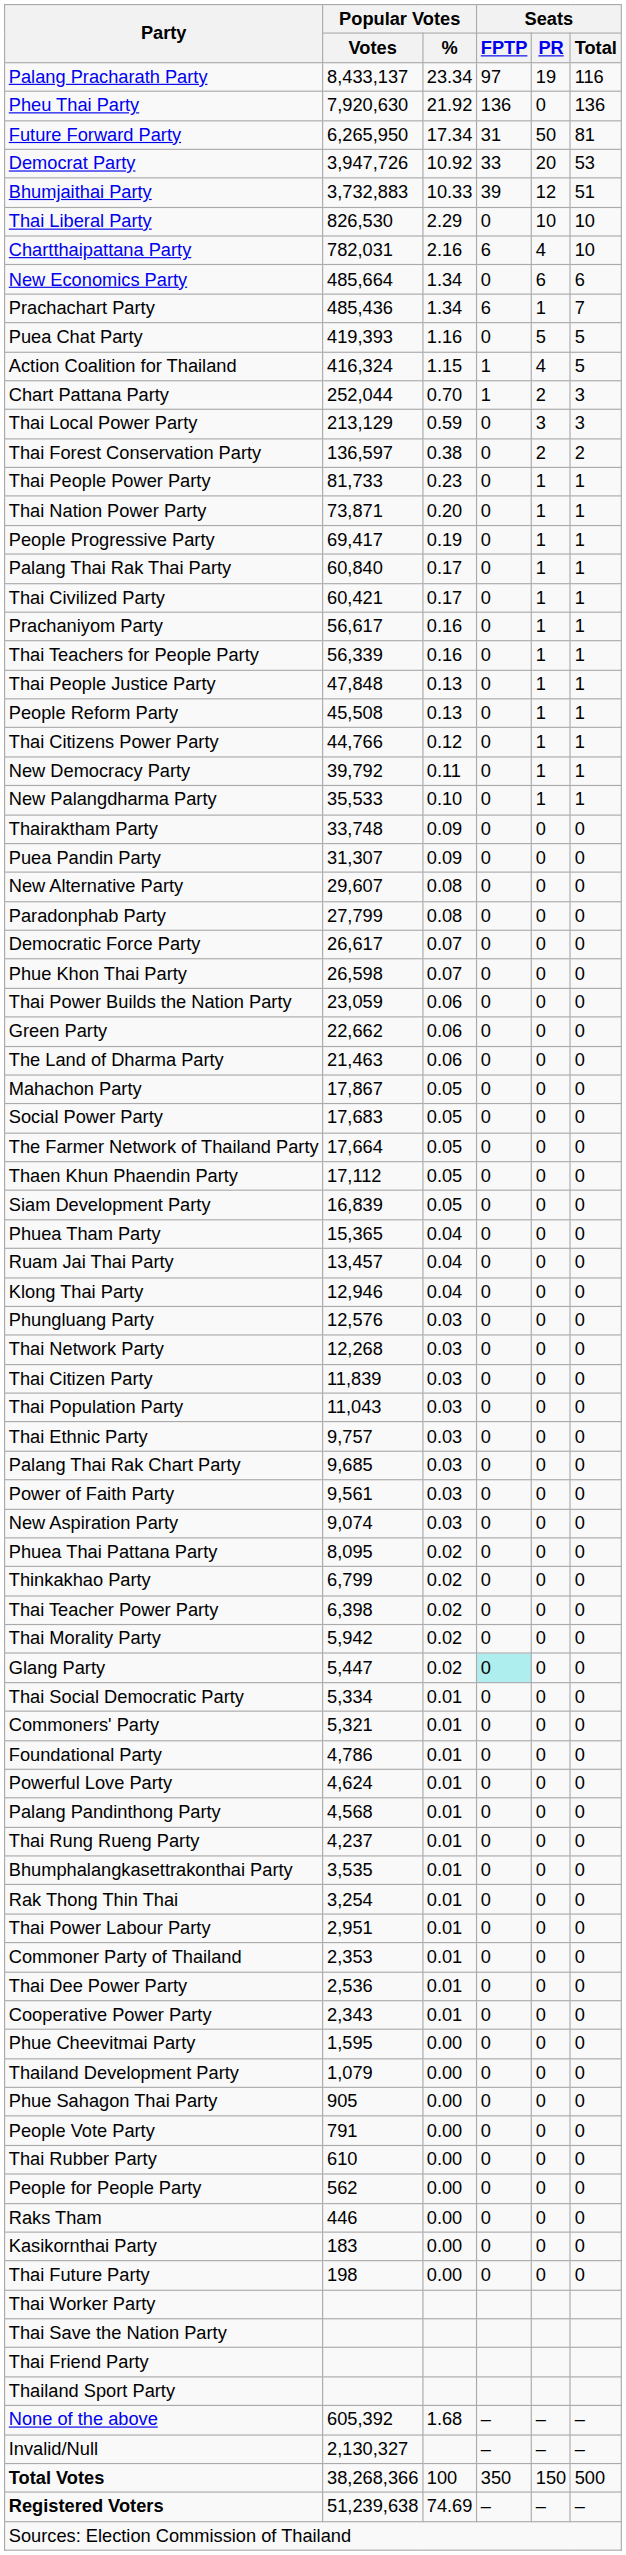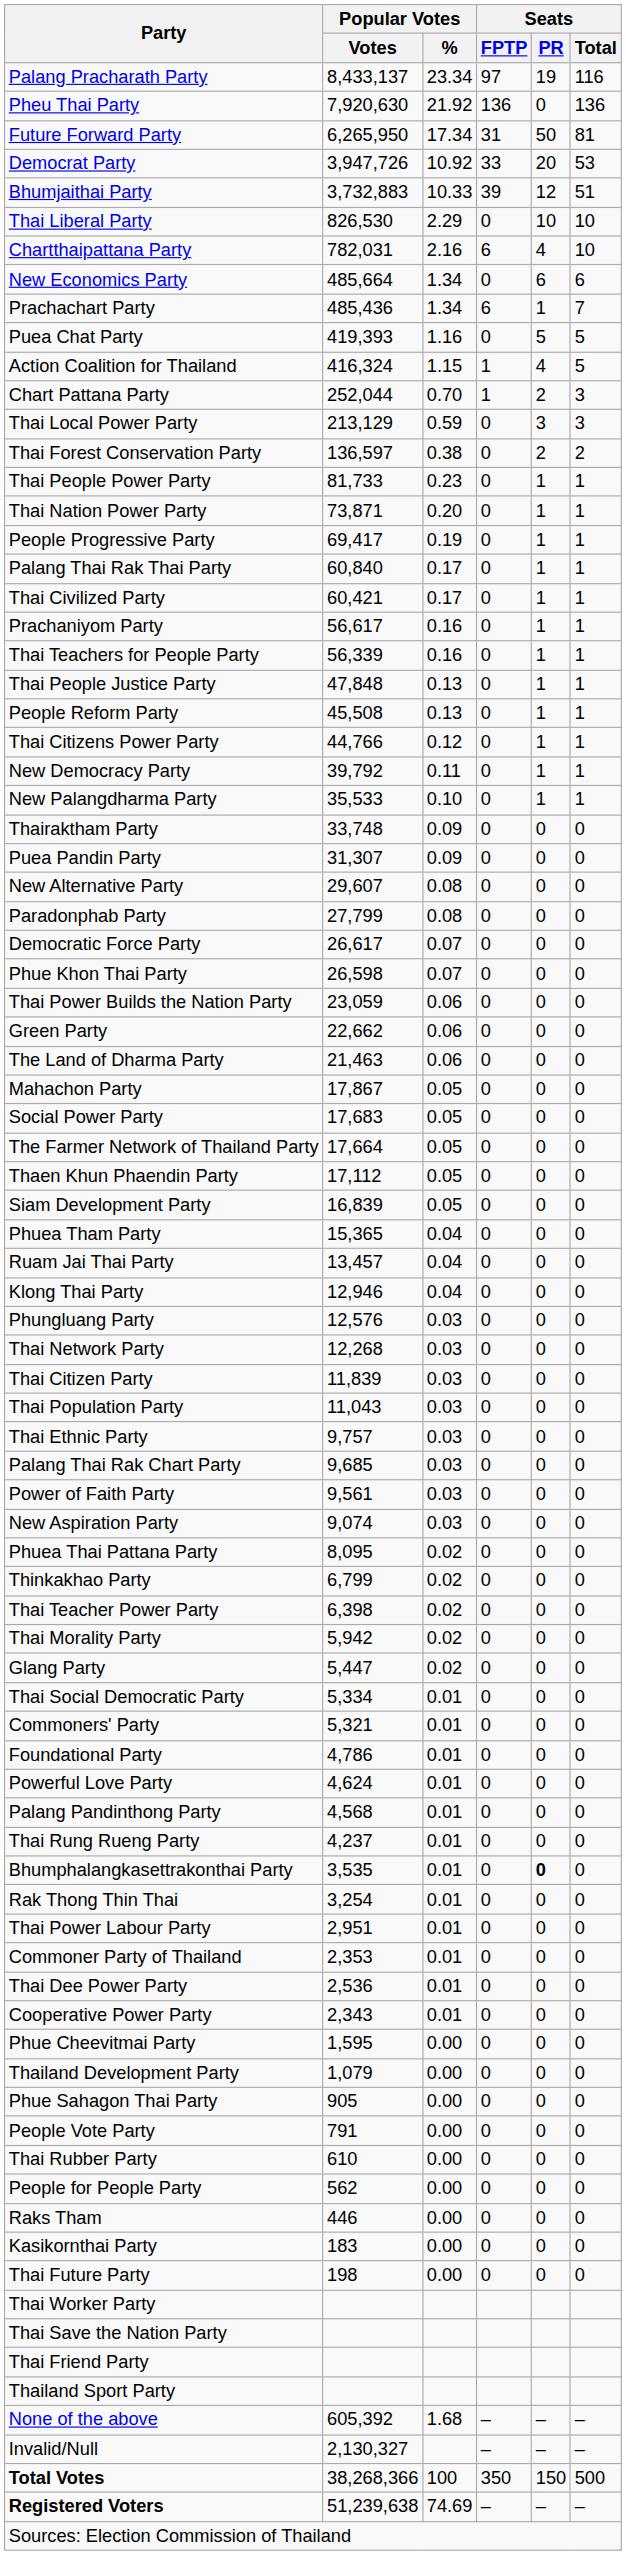(486, 1667) paleturquoise background -> (486, 1667) no background
(541, 1870) normal -> (541, 1870) bold
